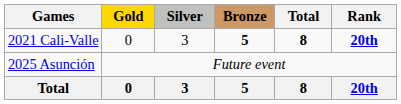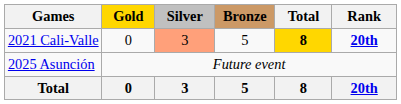(185, 40) no background -> (185, 40) lightsalmon background
(245, 40) bold -> (245, 40) normal
(303, 40) no background -> (303, 40) gold background
